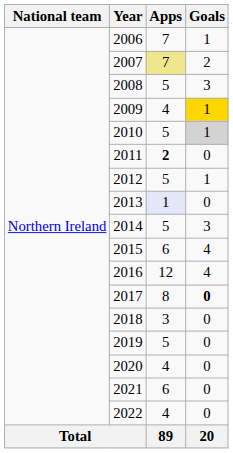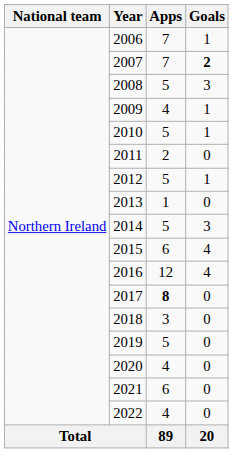(166, 62) khaki background -> (166, 62) no background
(207, 62) normal -> (207, 62) bold
(207, 109) gold background -> (207, 109) no background
(207, 132) lightgrey background -> (207, 132) no background
(166, 156) bold -> (166, 156) normal
(166, 202) lavender background -> (166, 202) no background
(166, 296) normal -> (166, 296) bold
(207, 296) bold -> (207, 296) normal
